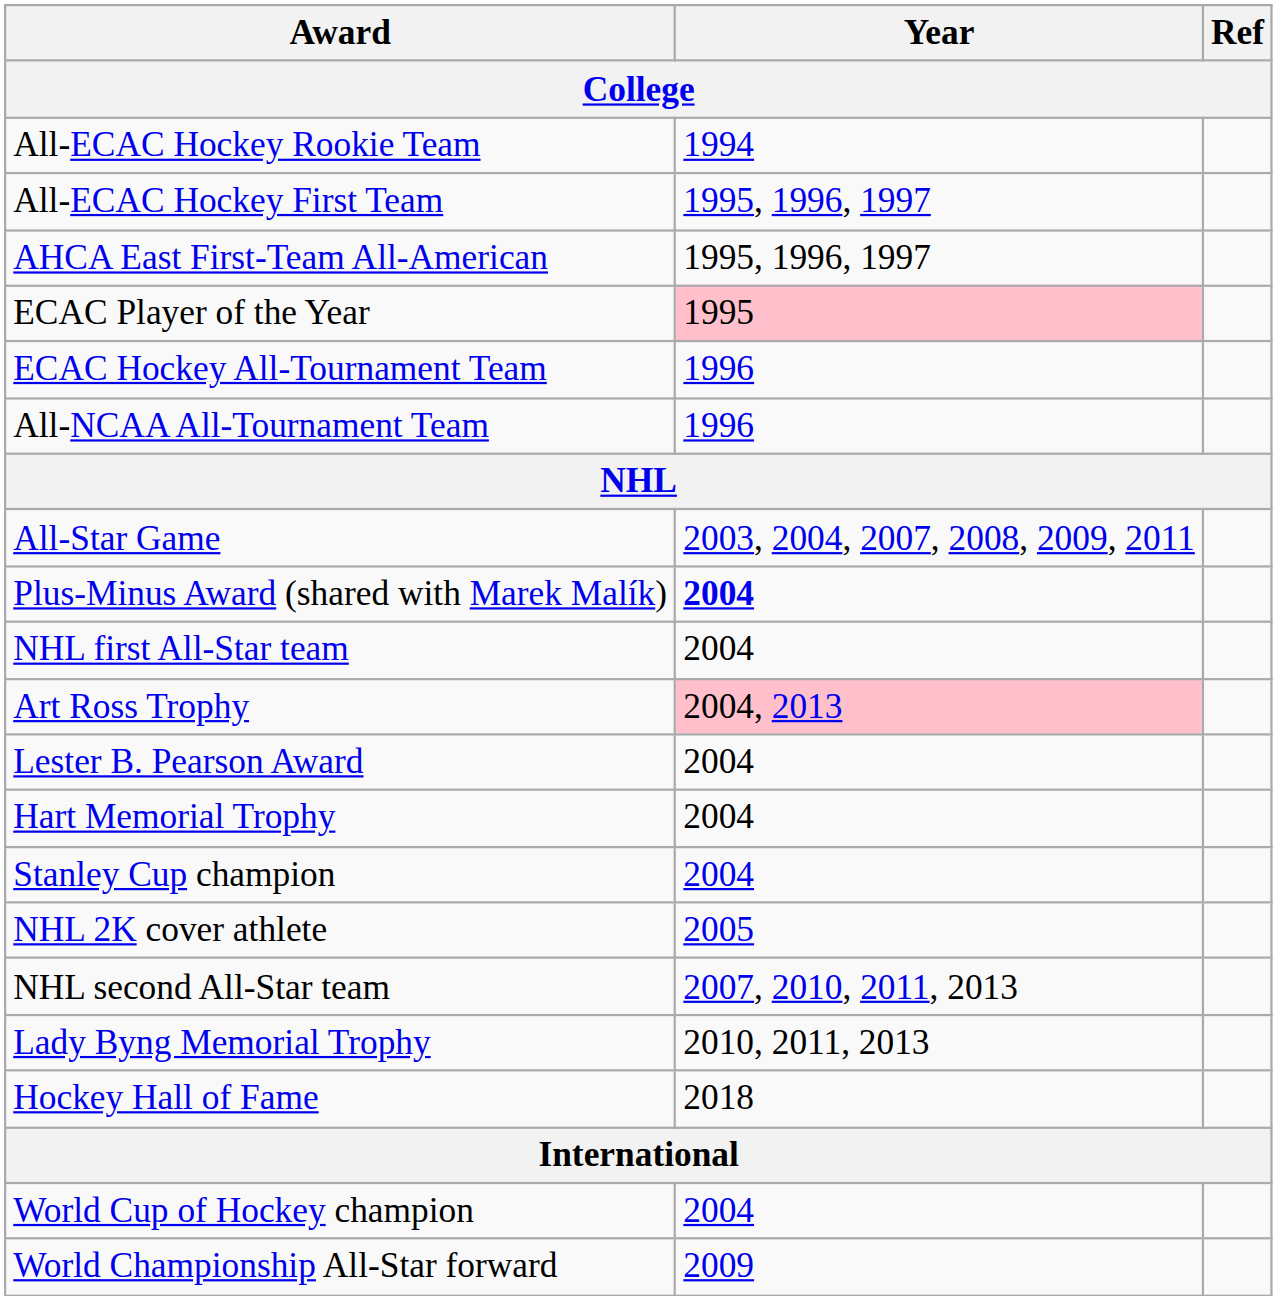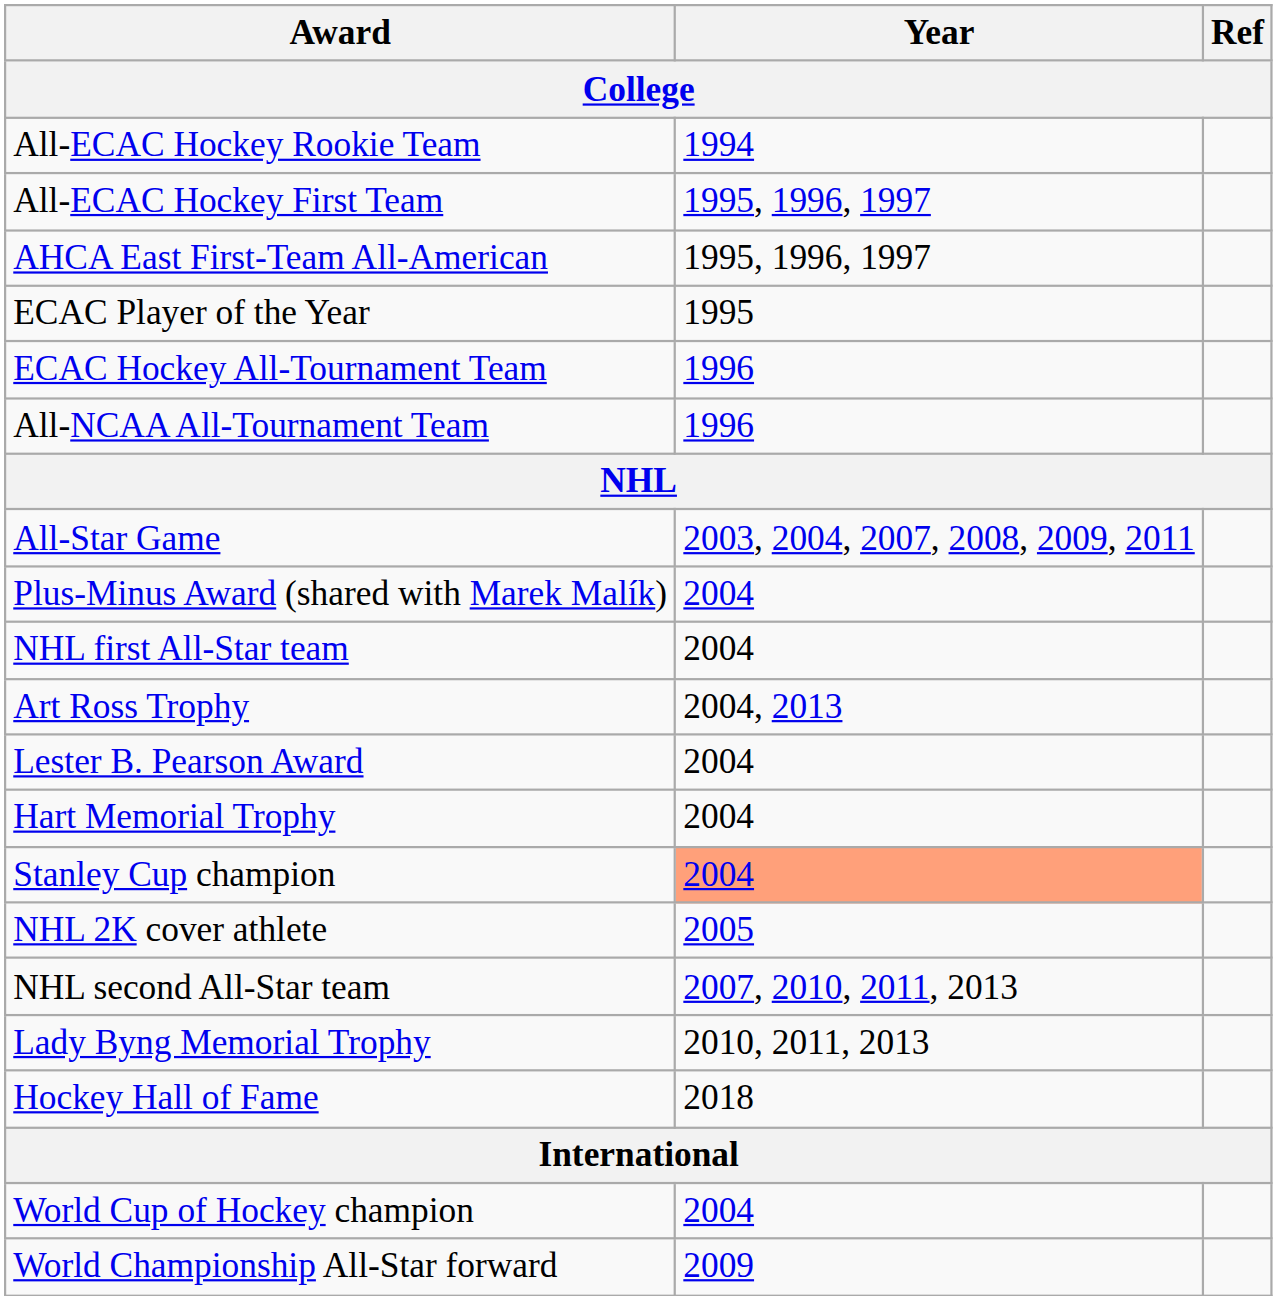(719, 312) pink background -> (719, 312) no background
(719, 593) bold -> (719, 593) normal
(763, 705) pink background -> (763, 705) no background
(719, 873) no background -> (719, 873) lightsalmon background
